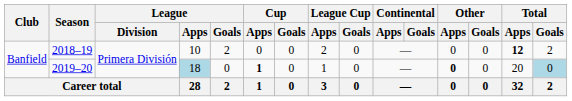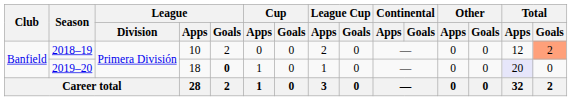(518, 50) bold -> (518, 50) normal
(550, 50) no background -> (550, 50) lightsalmon background
(195, 68) lightblue background -> (195, 68) no background
(227, 68) normal -> (227, 68) bold
(259, 68) bold -> (259, 68) normal
(453, 68) bold -> (453, 68) normal
(518, 68) no background -> (518, 68) lavender background
(550, 68) lightblue background -> (550, 68) no background
